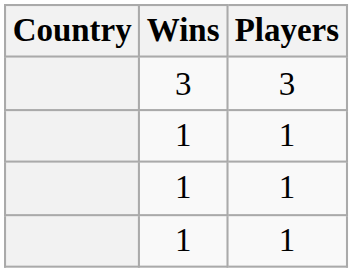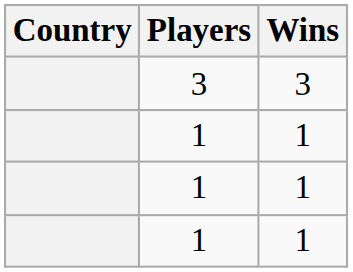columns swapped: (287, 30) <-> (183, 30)
